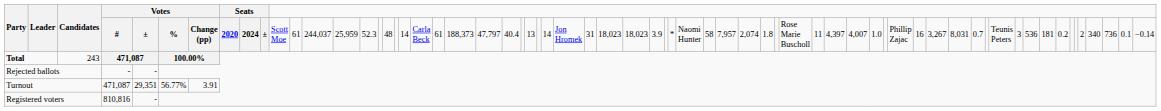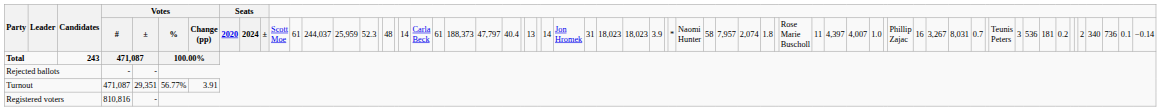(93, 57) normal -> (93, 57) bold
